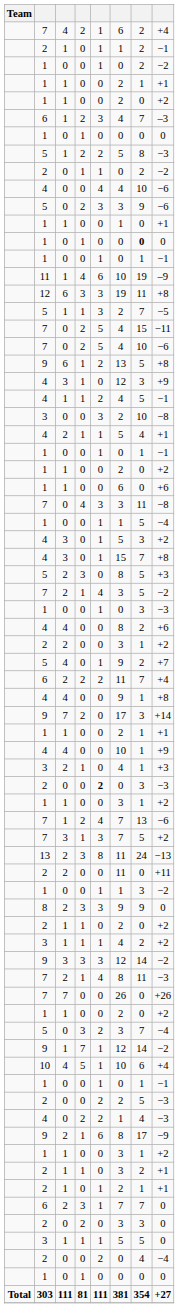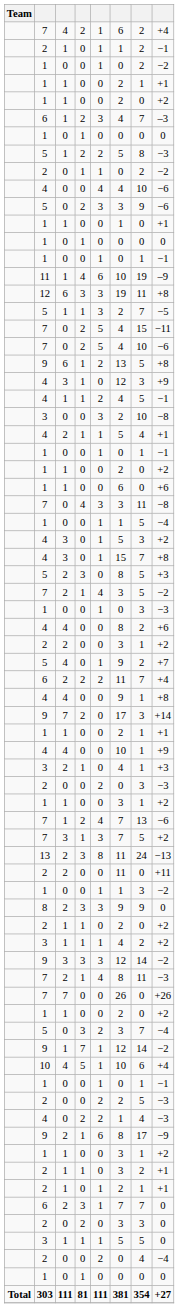(142, 241) bold -> (142, 241) normal
(100, 785) bold -> (100, 785) normal
